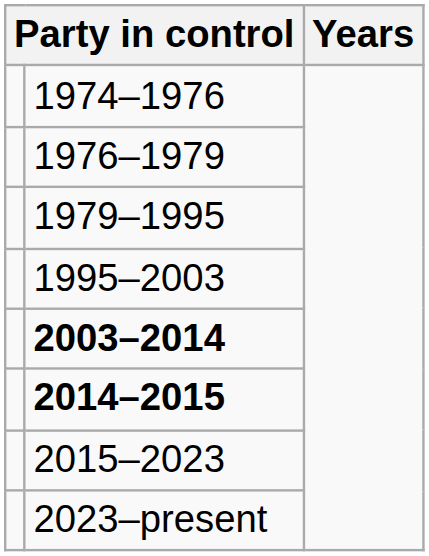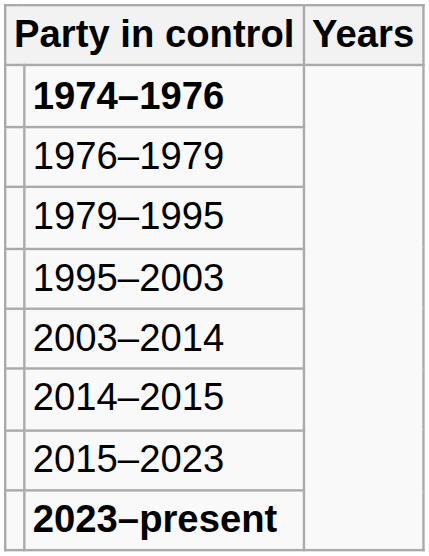(129, 95) normal -> (129, 95) bold
(129, 338) bold -> (129, 338) normal
(129, 398) bold -> (129, 398) normal
(150, 519) normal -> (155, 519) bold
